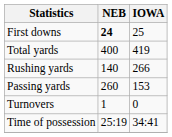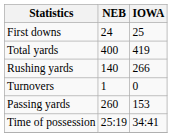(107, 31) bold -> (107, 31) normal
rows swapped: (39, 86) <-> (30, 104)
